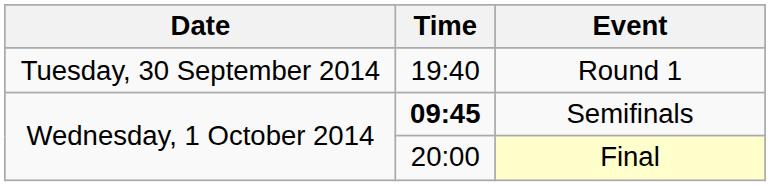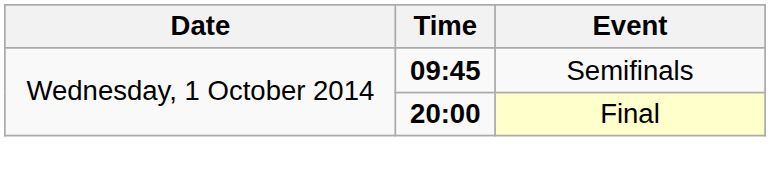- row: (630, 69)
(445, 157) normal -> (445, 113) bold
